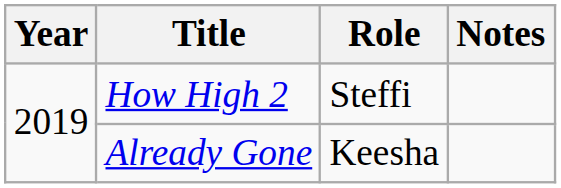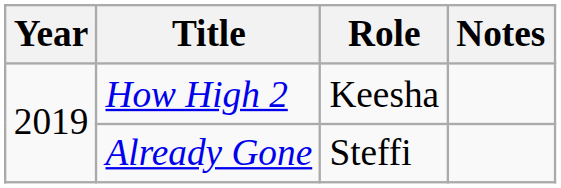(370, 93) Steffi -> (384, 93) Keesha
(384, 152) Keesha -> (370, 152) Steffi
